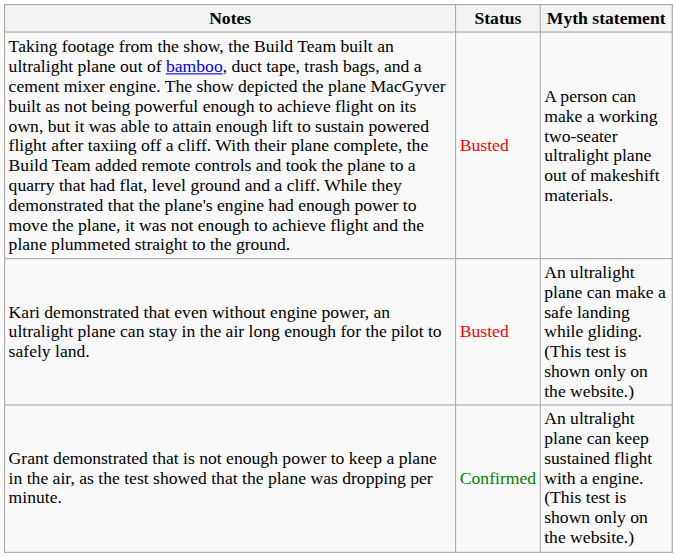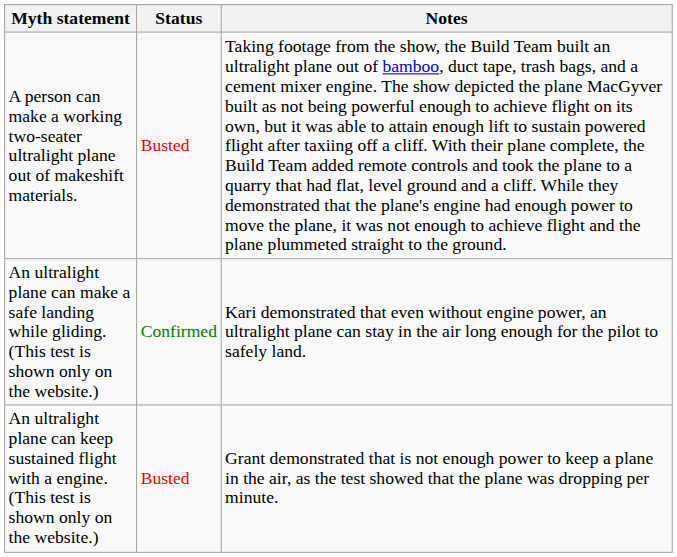columns swapped: (606, 18) <-> (230, 18)
(484, 331) Busted -> (179, 331) Confirmed
(498, 478) Confirmed -> (165, 478) Busted
